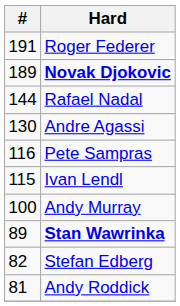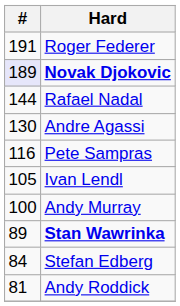(23, 72) no background -> (23, 72) lavender background
(22, 180) 115 -> (23, 180) 105
(18, 260) 82 -> (18, 260) 84
